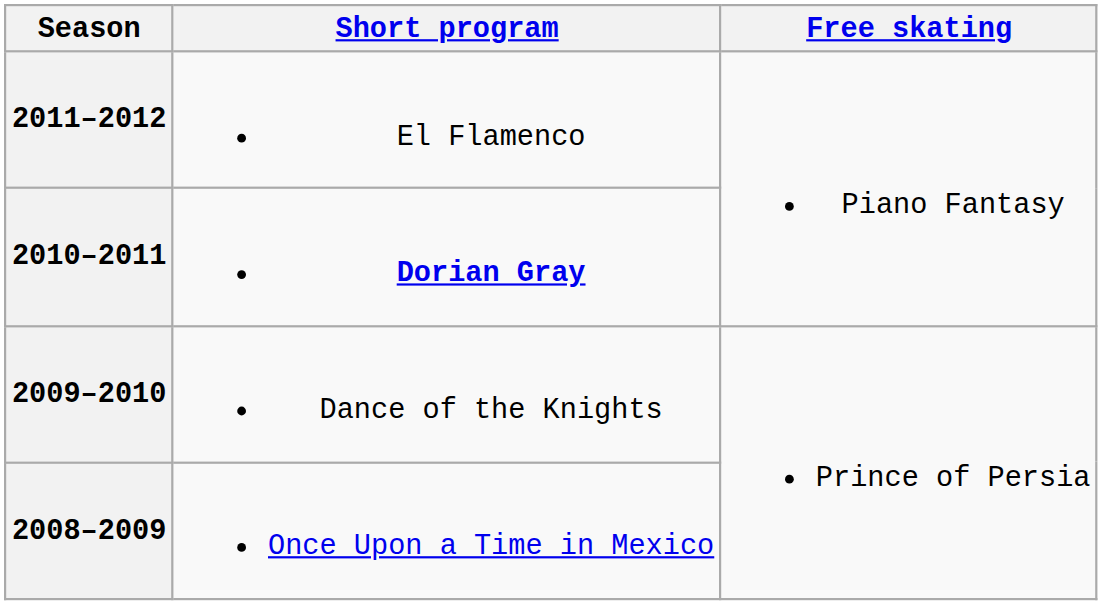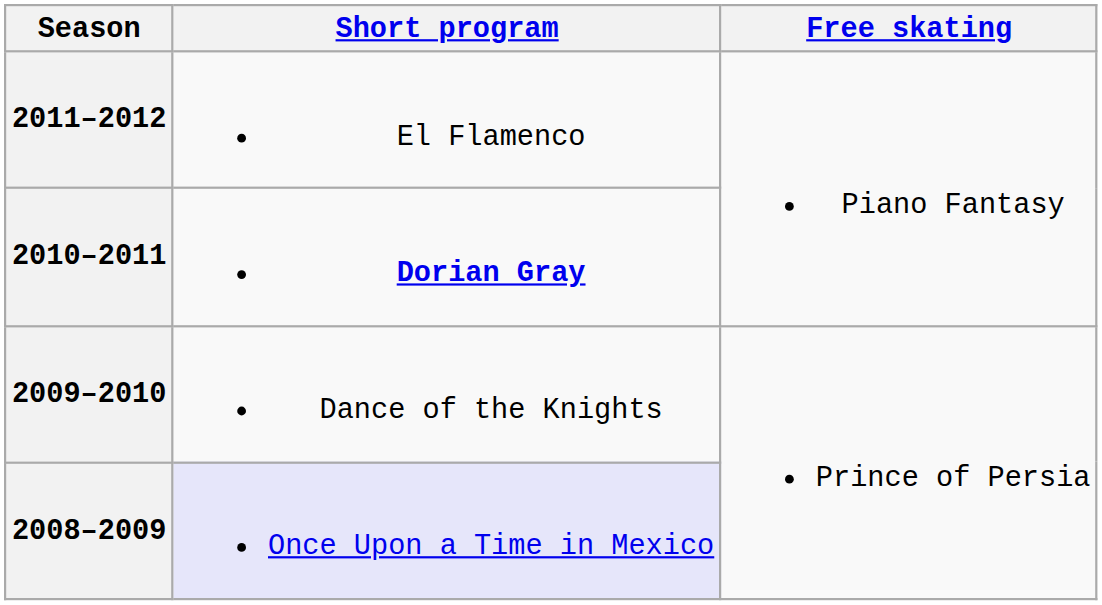(447, 547) no background -> (447, 547) lavender background
